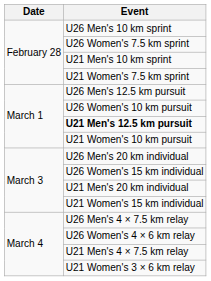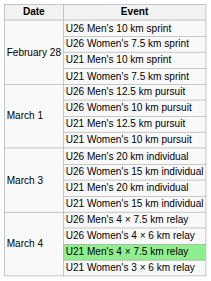(129, 124) bold -> (125, 124) normal
(127, 252) no background -> (127, 252) lightgreen background
